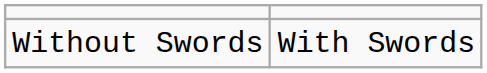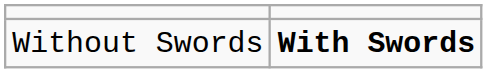(376, 44) normal -> (376, 44) bold
